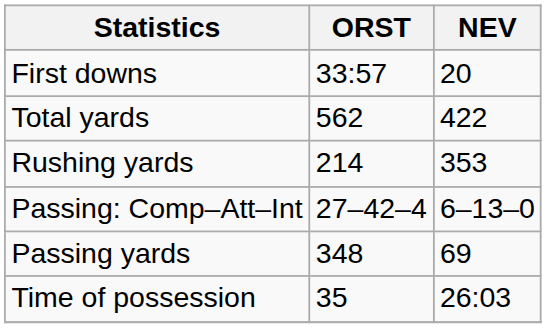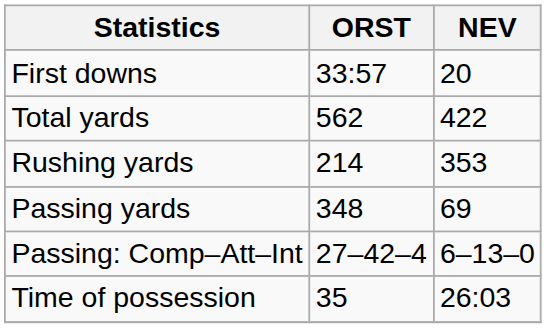rows swapped: (101, 253) <-> (157, 208)
